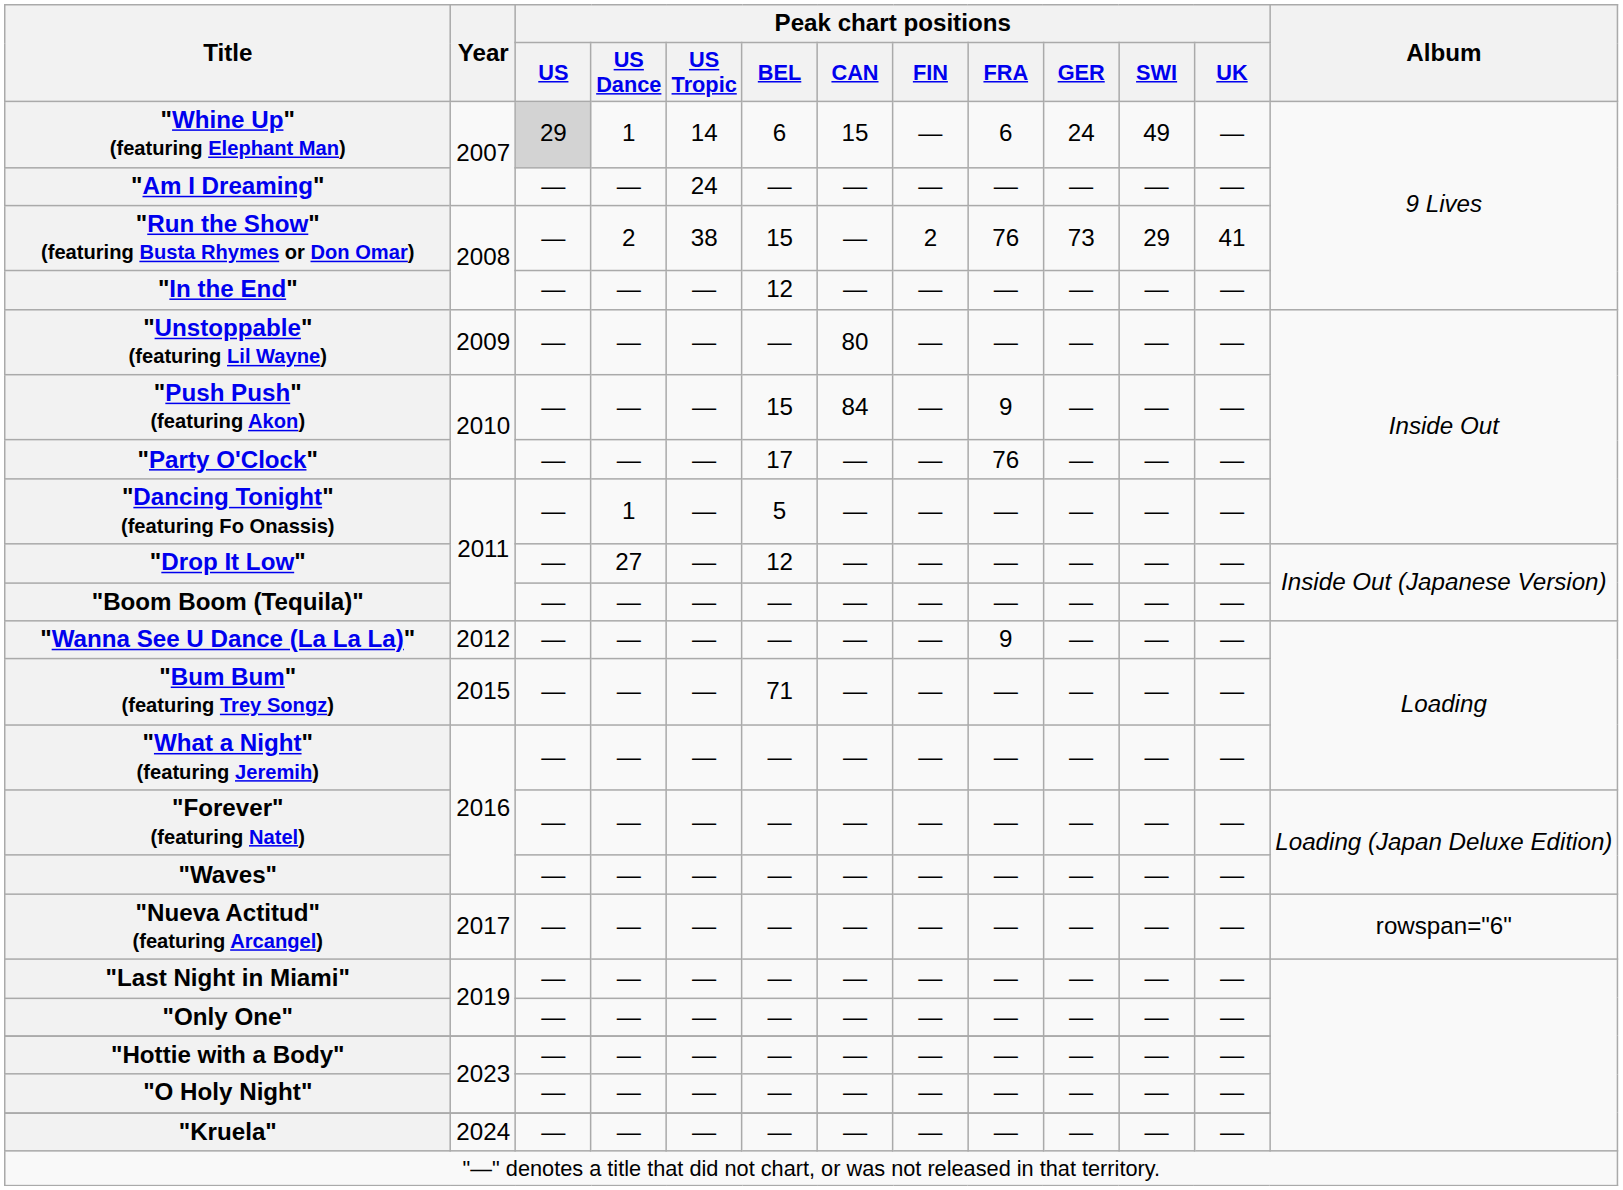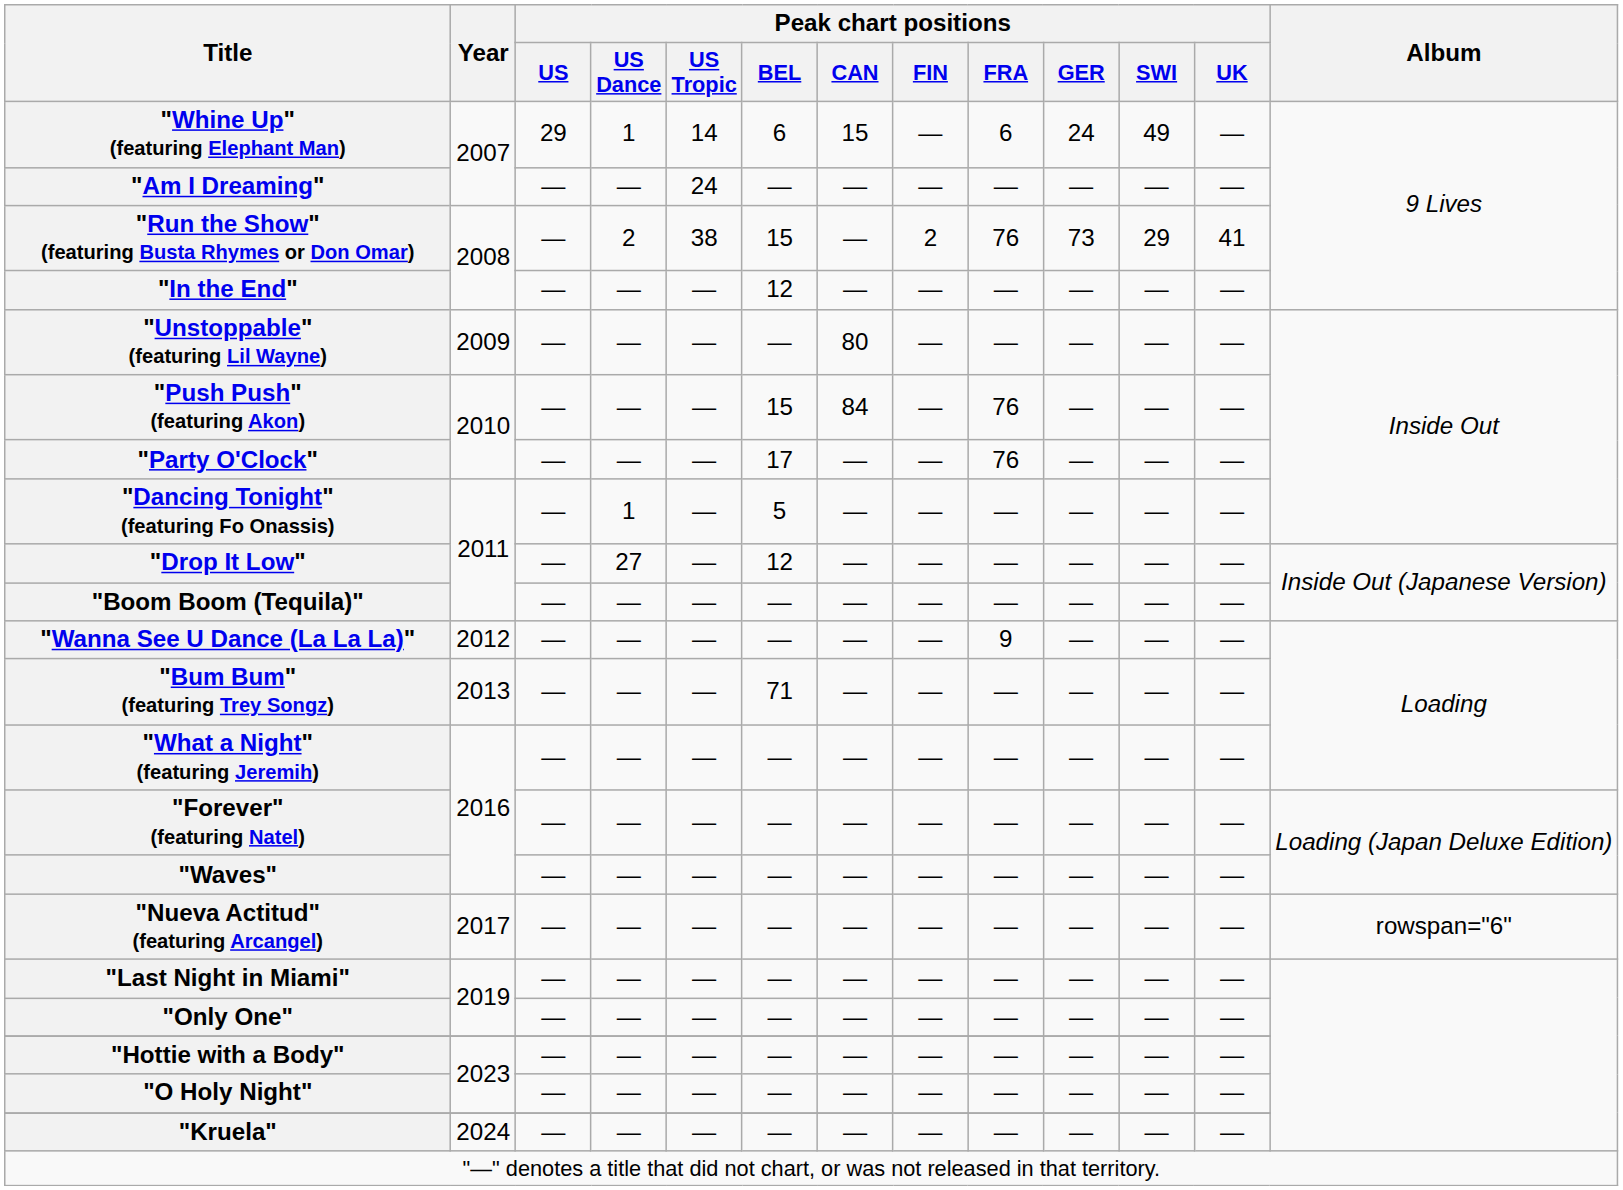(553, 134) lightgrey background -> (553, 134) no background
(1006, 407) 9 -> (1006, 407) 76
(483, 691) 2015 -> (483, 691) 2013
